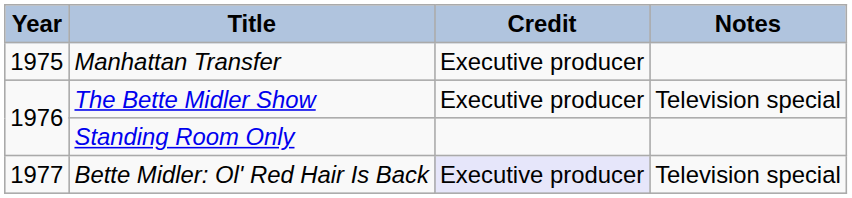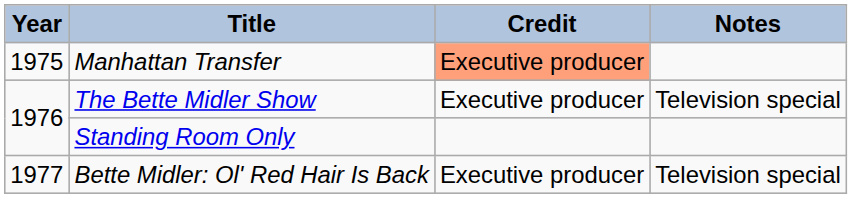(542, 62) no background -> (542, 62) lightsalmon background
(542, 175) lavender background -> (542, 175) no background
